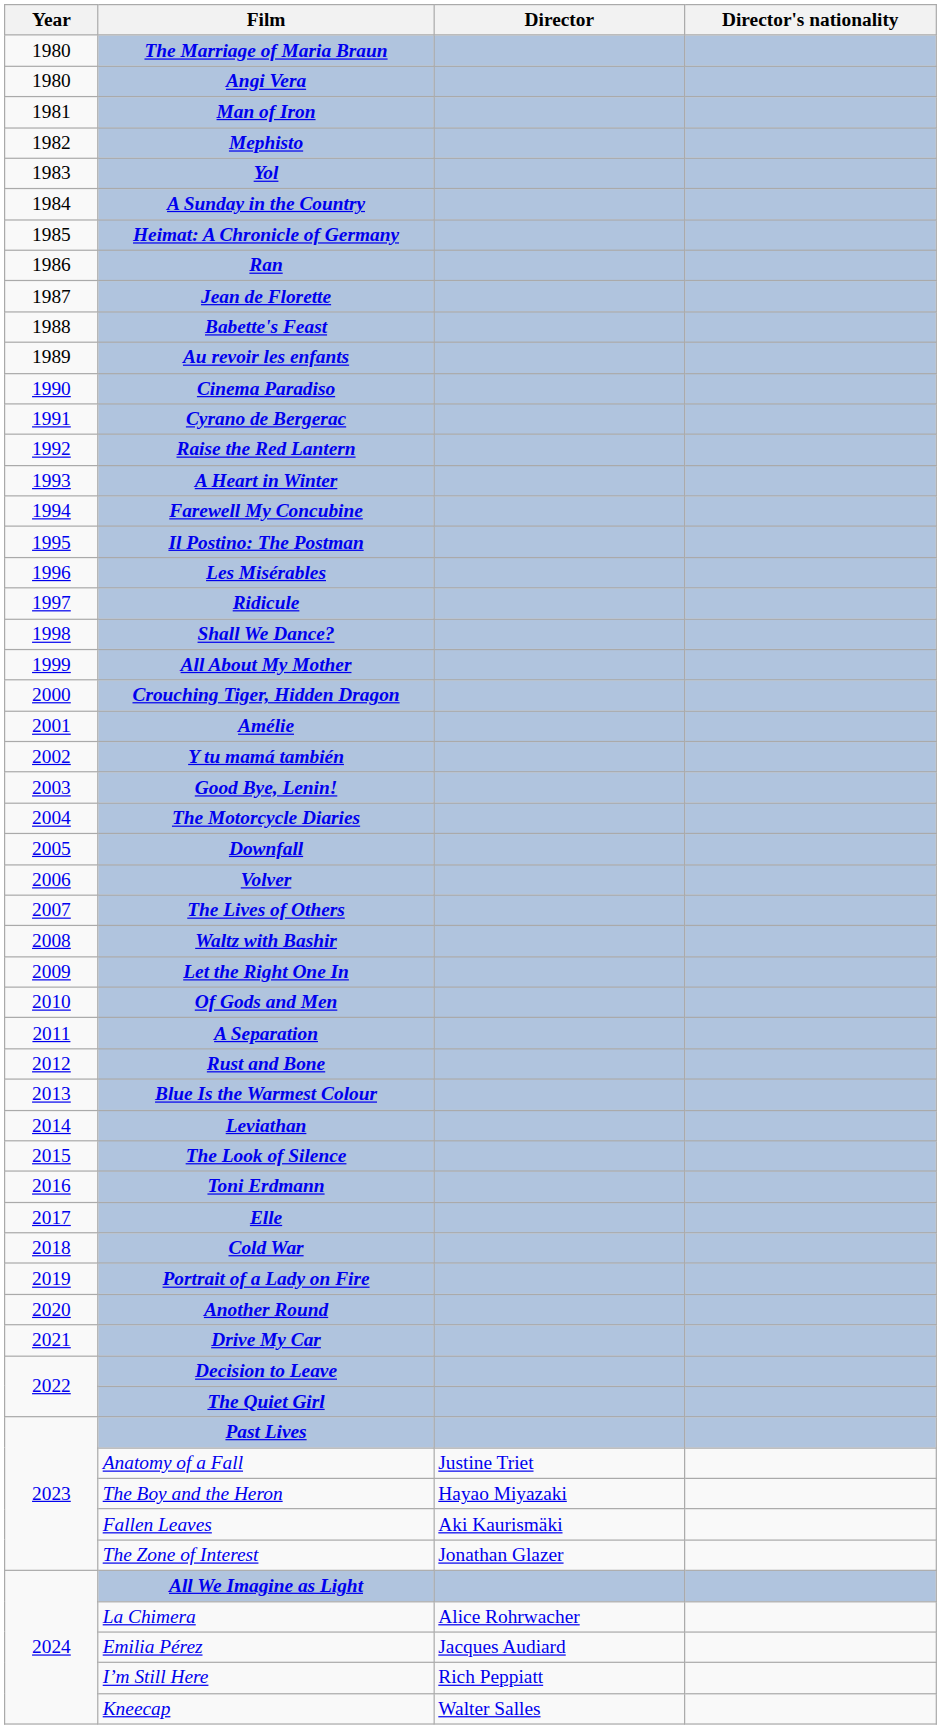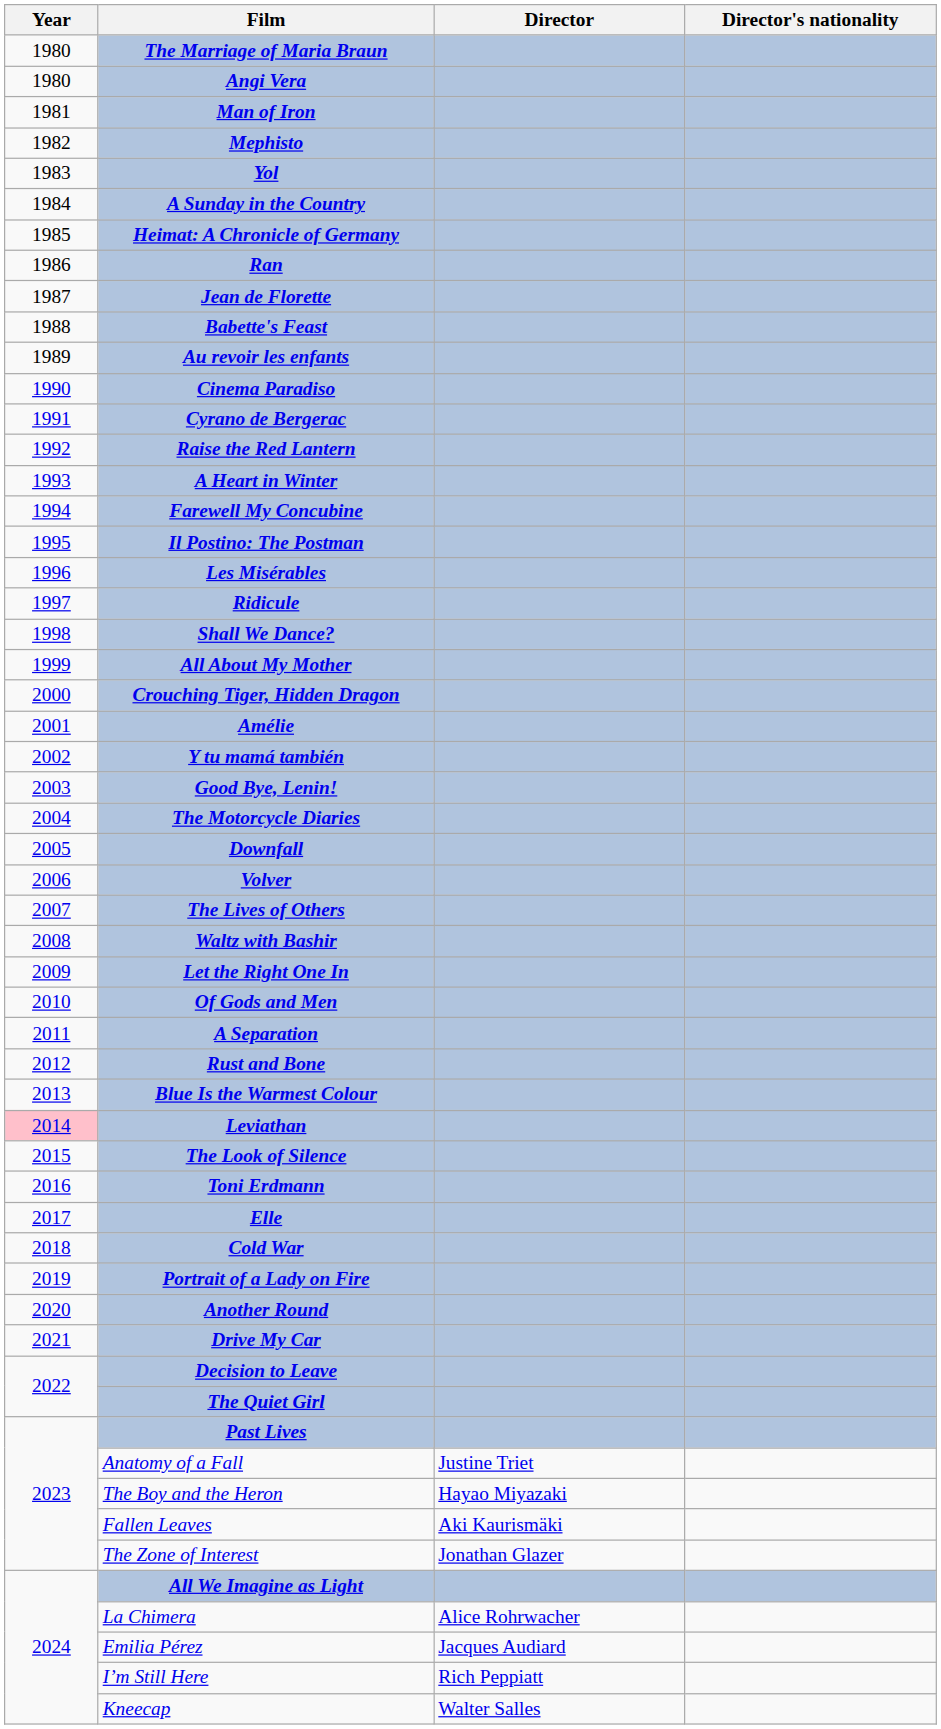(51, 1125) no background -> (51, 1125) pink background
